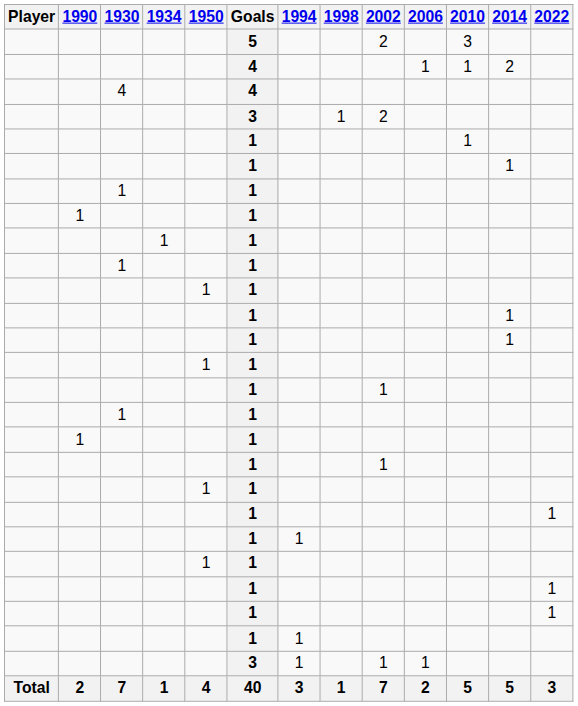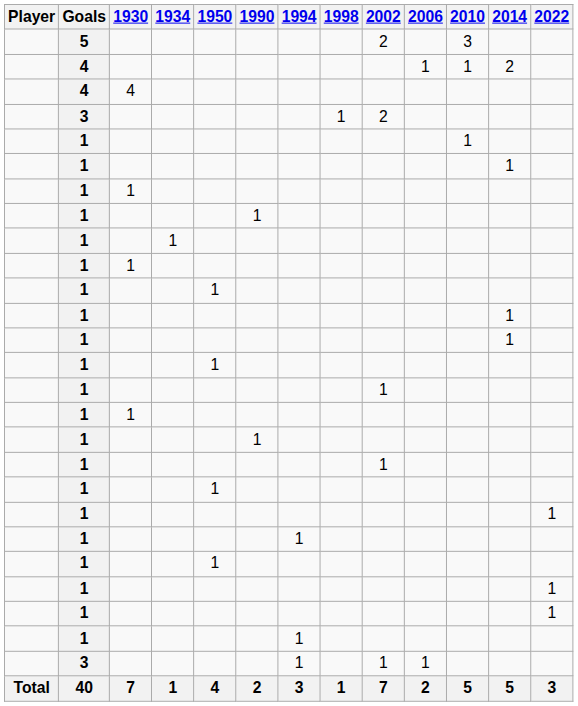columns swapped: (253, 16) <-> (80, 16)
